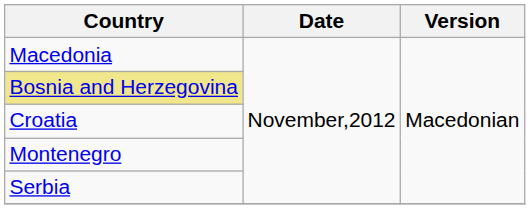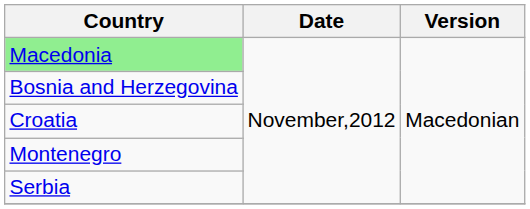(61, 54) no background -> (61, 54) lightgreen background
(124, 87) khaki background -> (124, 87) no background
